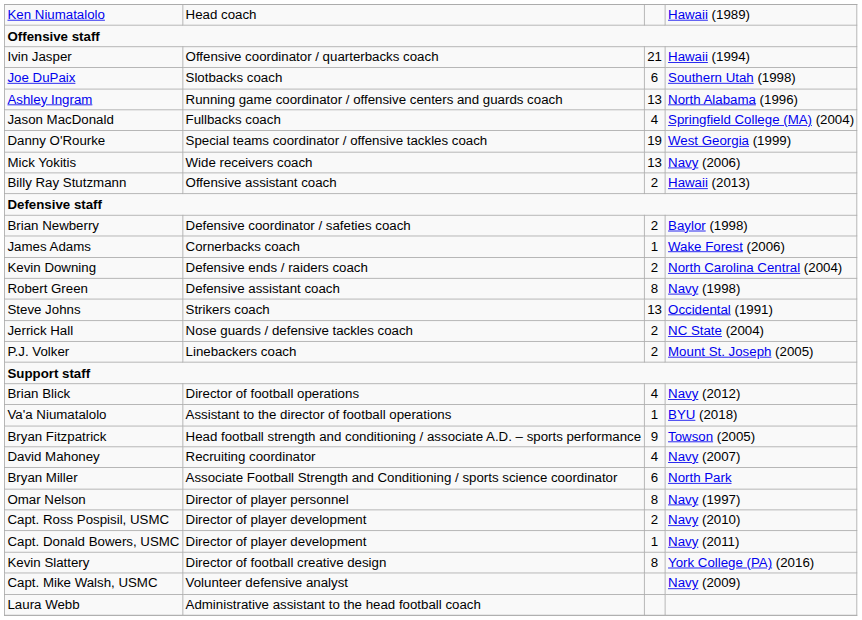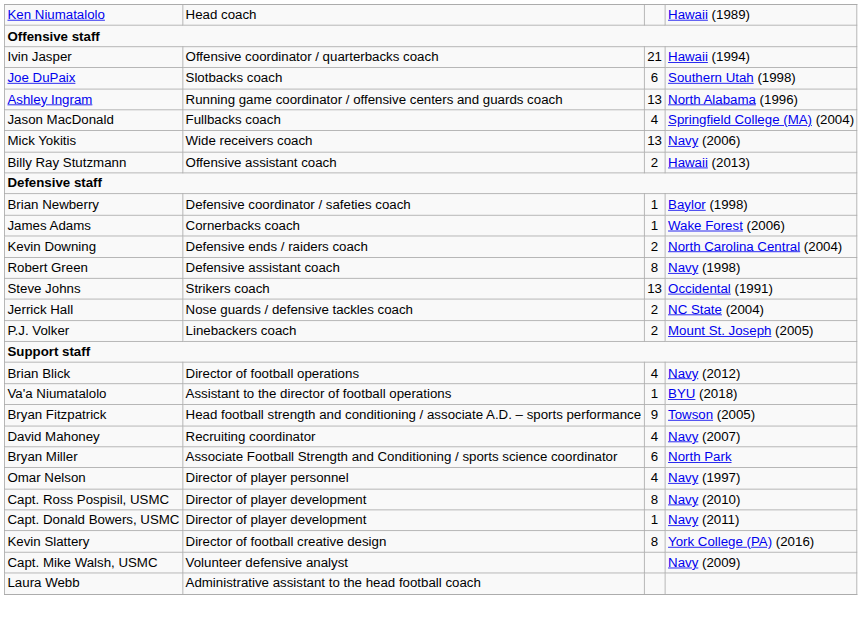- row: (56, 141)
(655, 225) 2 -> (655, 204) 1
(655, 499) 8 -> (655, 478) 4
(655, 520) 2 -> (655, 499) 8
